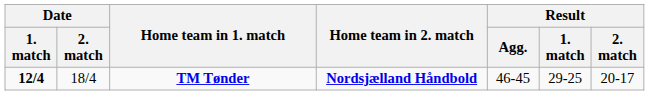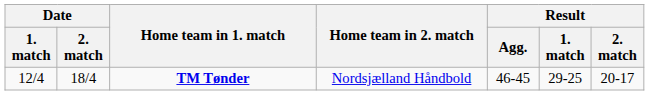(31, 78) bold -> (31, 78) normal
(402, 78) bold -> (402, 78) normal
